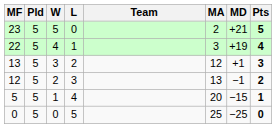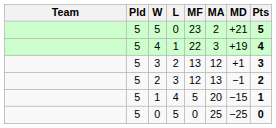columns swapped: (144, 13) <-> (15, 13)
